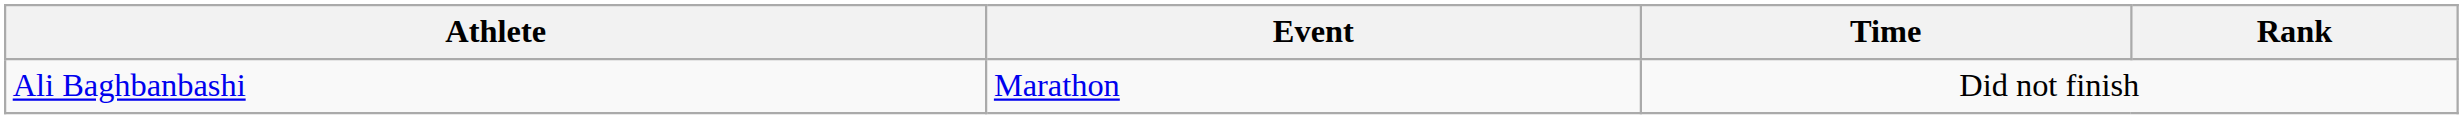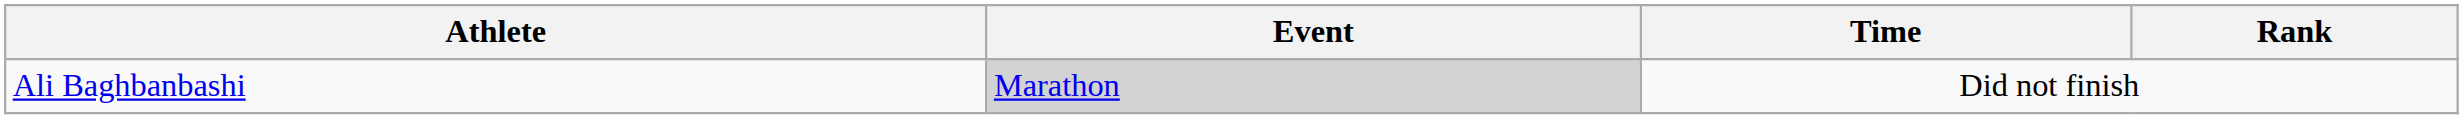(1057, 85) no background -> (1057, 85) lightgrey background
